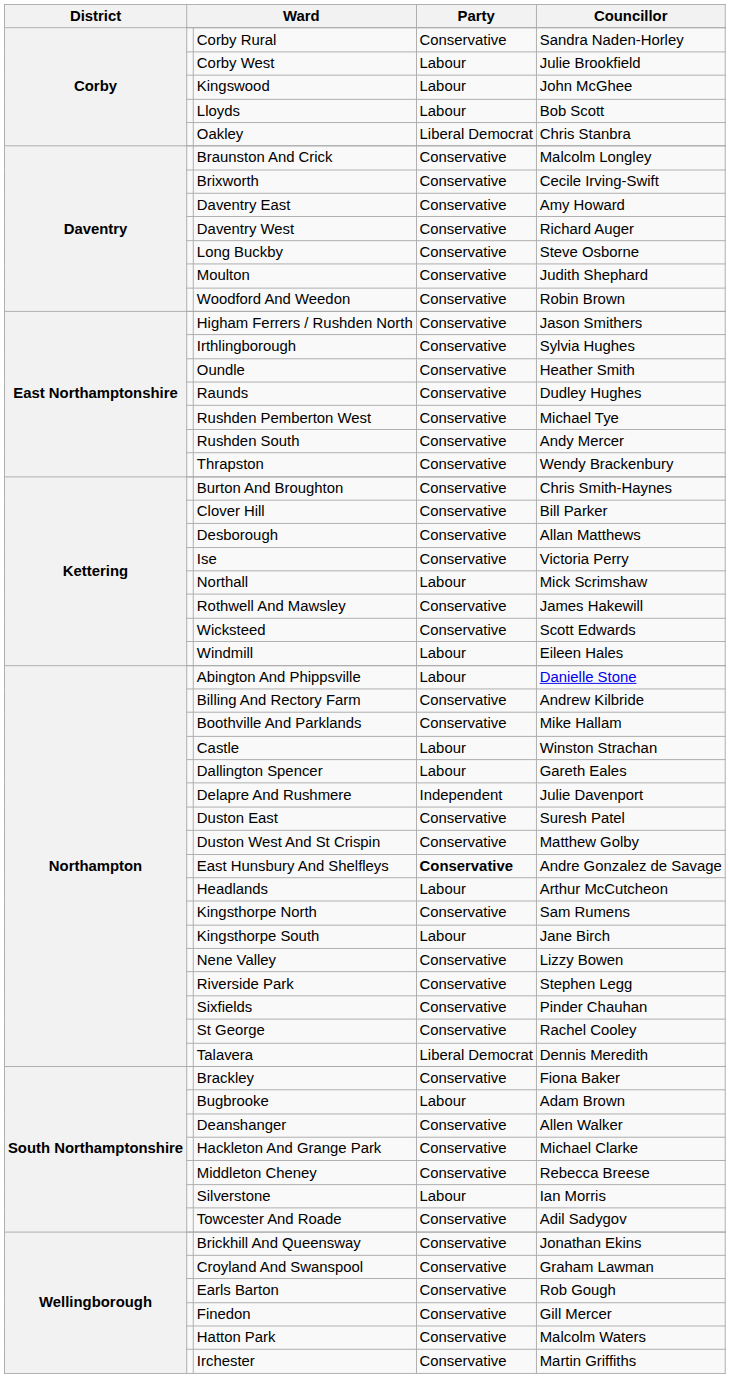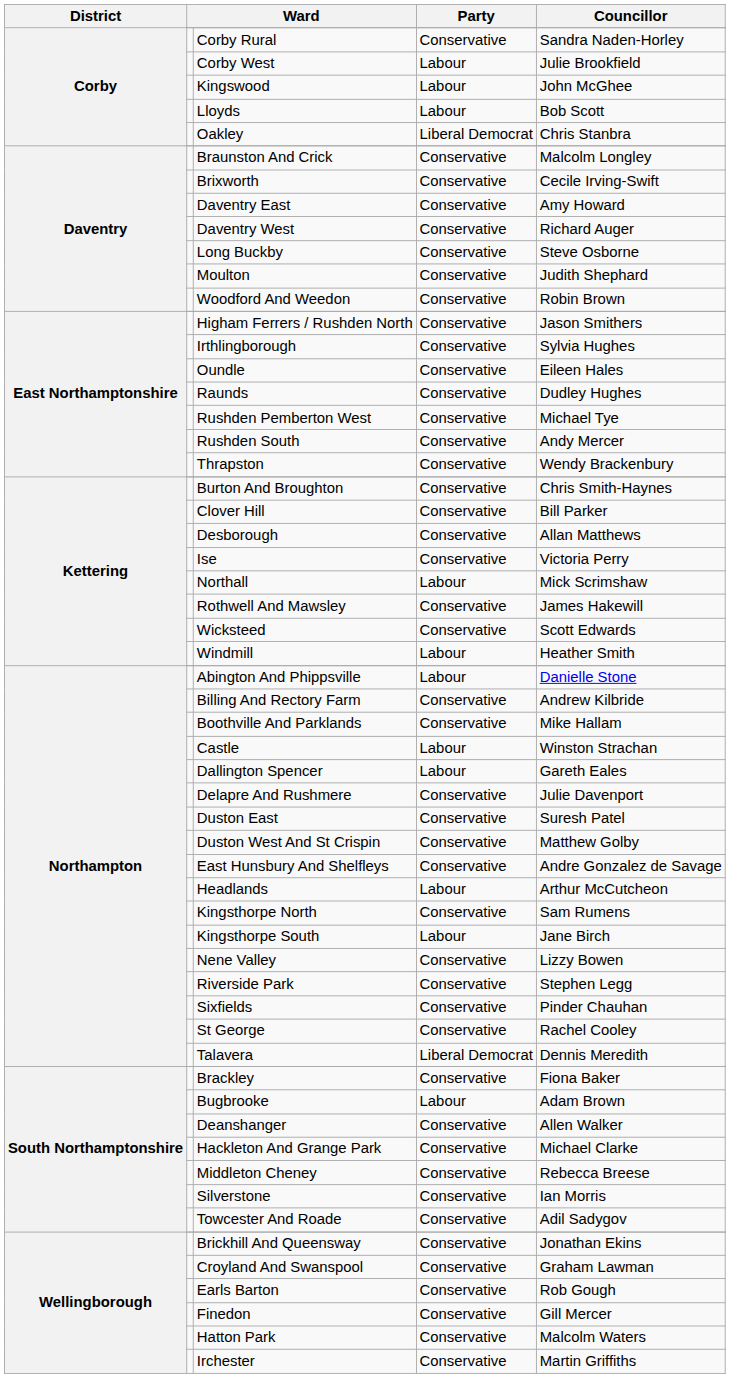(587, 370) Heather Smith -> (581, 370) Eileen Hales
(581, 653) Eileen Hales -> (587, 653) Heather Smith
(461, 795) Independent -> (463, 795) Conservative
(466, 865) bold -> (463, 865) normal
(443, 1196) Labour -> (463, 1196) Conservative
